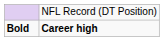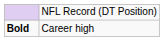(70, 28) bold -> (68, 28) normal
